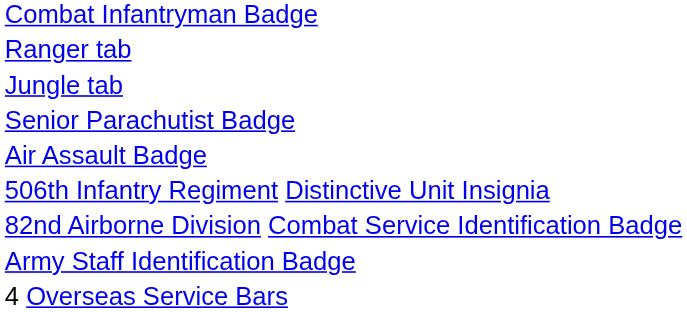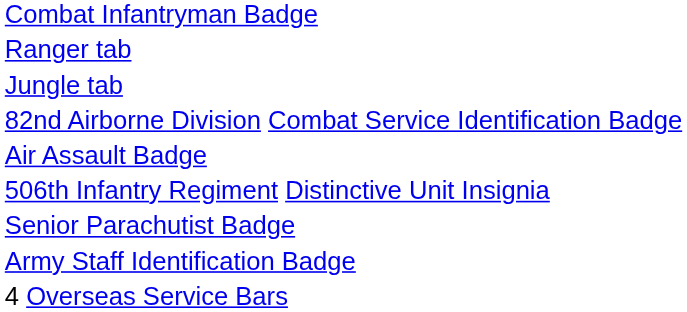(150, 120) Senior Parachutist Badge -> (343, 120) 82nd Airborne Division Combat Service Identification Badge
(343, 226) 82nd Airborne Division Combat Service Identification Badge -> (150, 226) Senior Parachutist Badge
